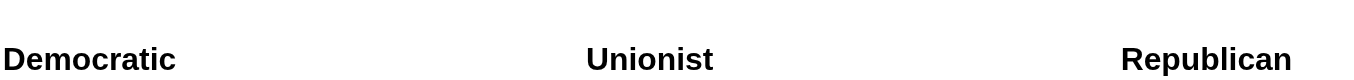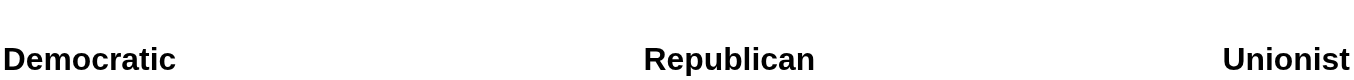columns swapped: (1206, 15) <-> (650, 15)
